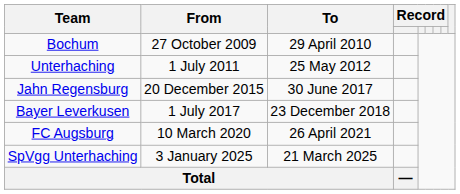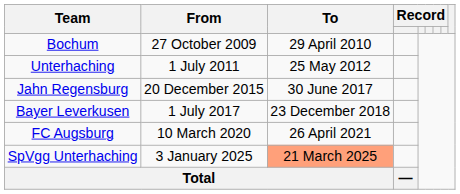(330, 156) no background -> (330, 156) lightsalmon background
